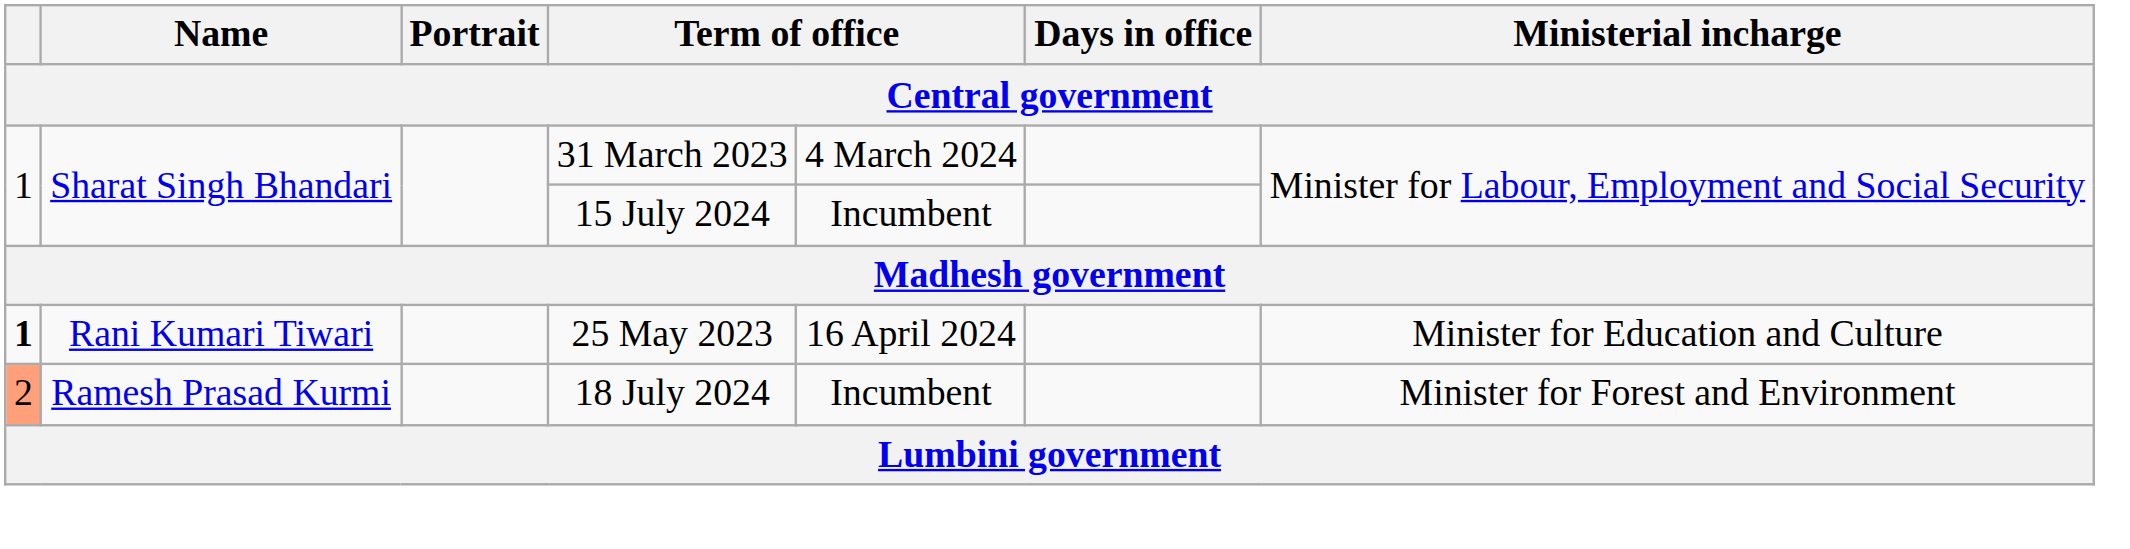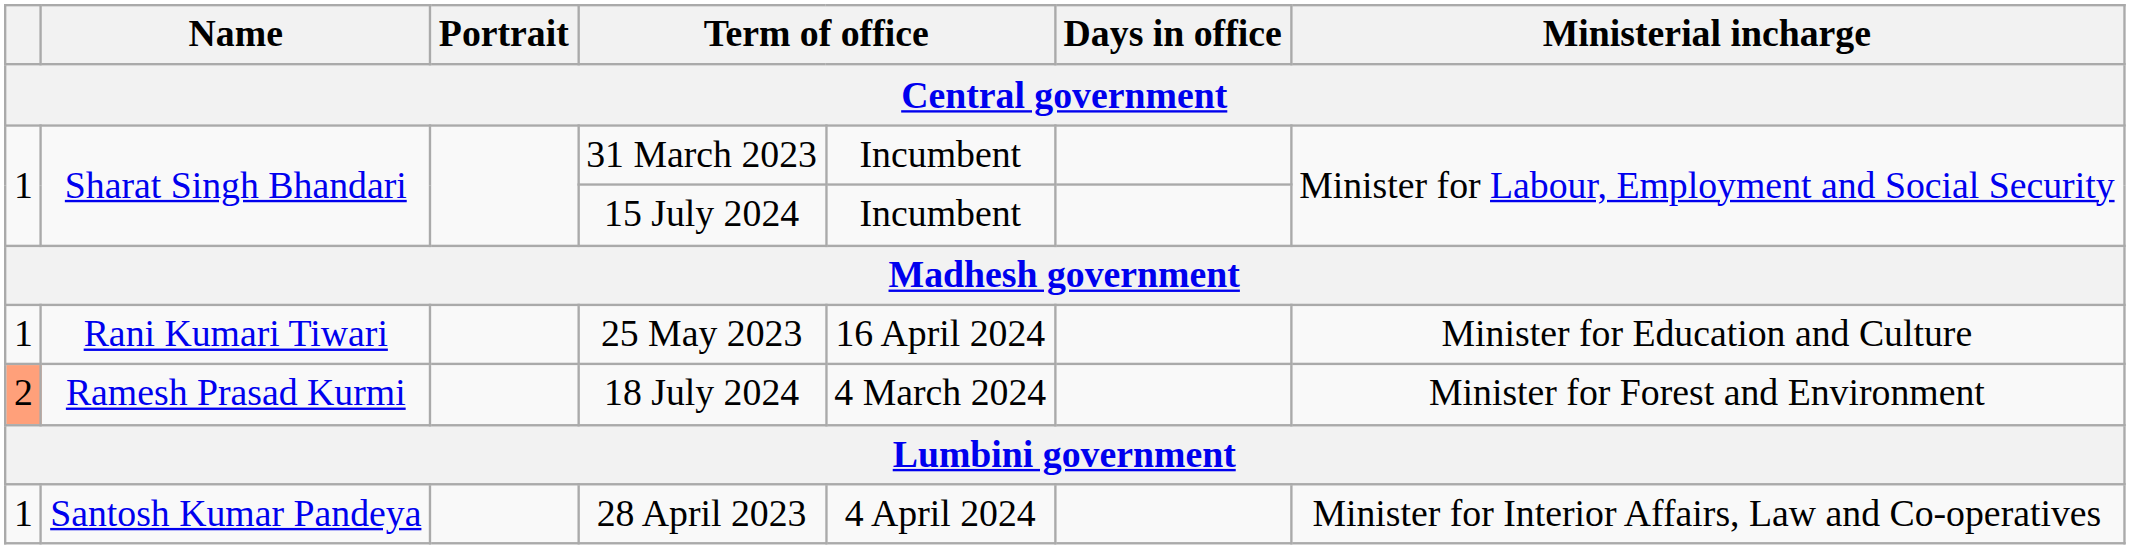(911, 154) 4 March 2024 -> (940, 154) Incumbent
(23, 333) bold -> (23, 333) normal
(911, 393) Incumbent -> (940, 393) 4 March 2024
+ row: (702, 513)
